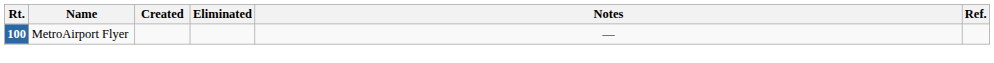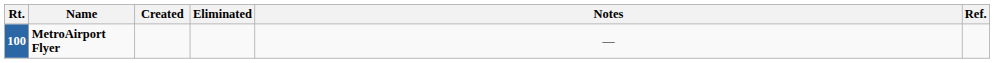(80, 34) normal -> (69, 41) bold
